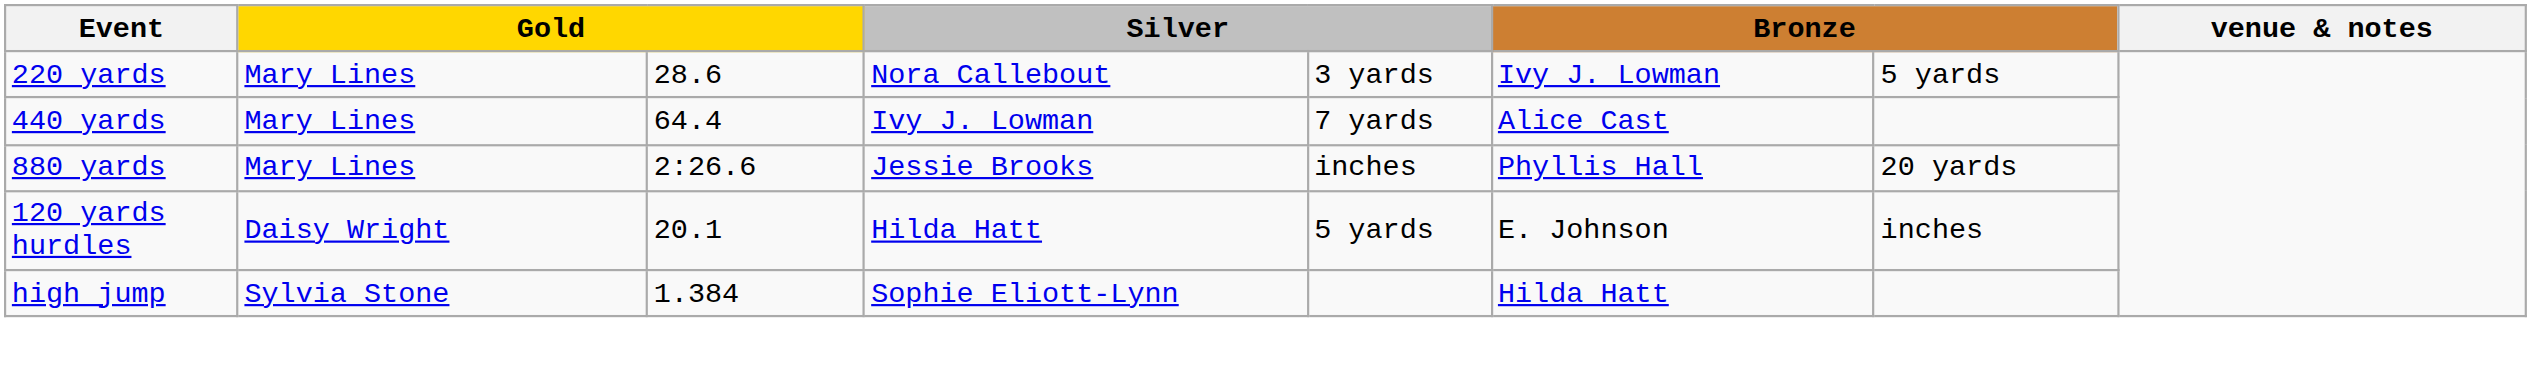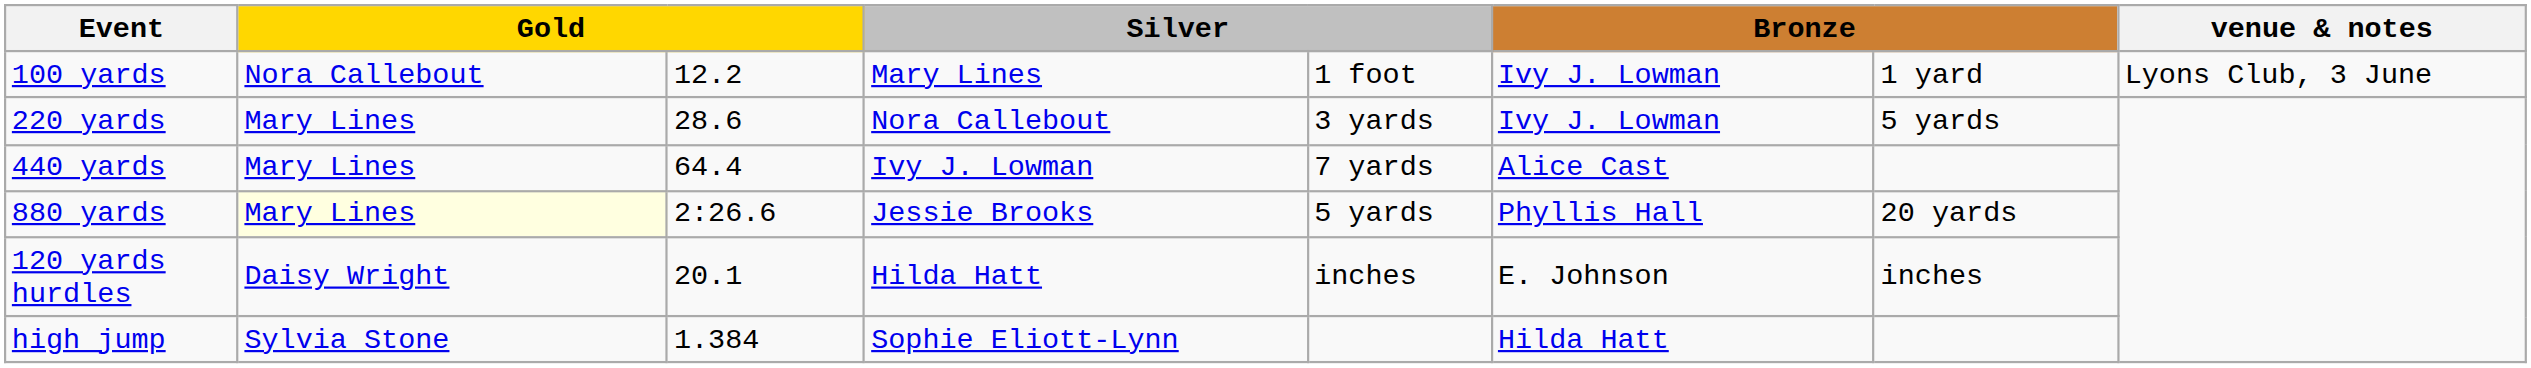+ row: (89, 75)
(330, 167) no background -> (330, 214) lightyellow background
(1365, 167) inches -> (1374, 214) 5 yards
(1374, 230) 5 yards -> (1365, 277) inches
